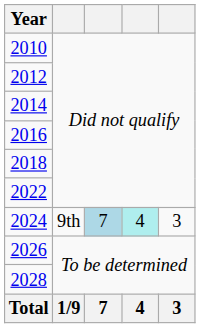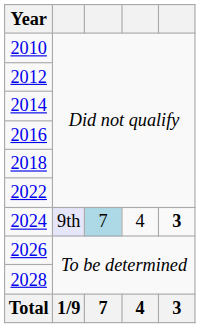(69, 221) no background -> (69, 221) lavender background
(140, 221) paleturquoise background -> (140, 221) no background
(177, 221) normal -> (177, 221) bold
